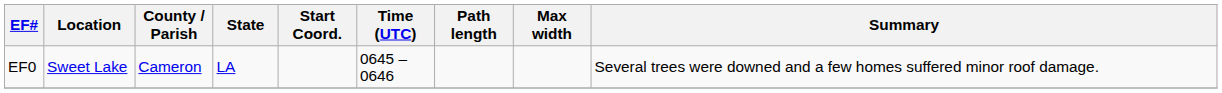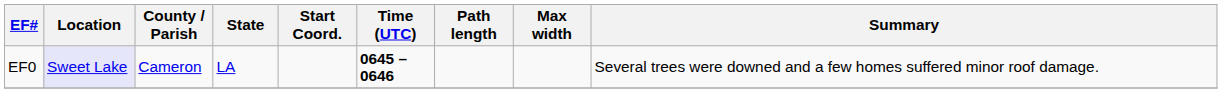(87, 66) no background -> (87, 66) lavender background
(383, 66) normal -> (383, 66) bold
